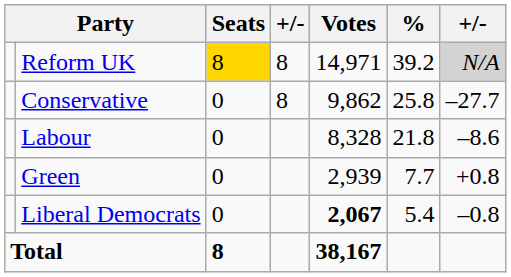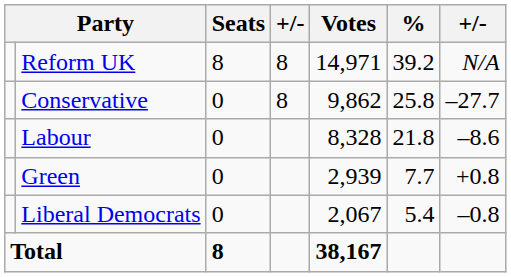(218, 61) gold background -> (218, 61) no background
(481, 61) lightgrey background -> (481, 61) no background
(354, 213) bold -> (354, 213) normal
